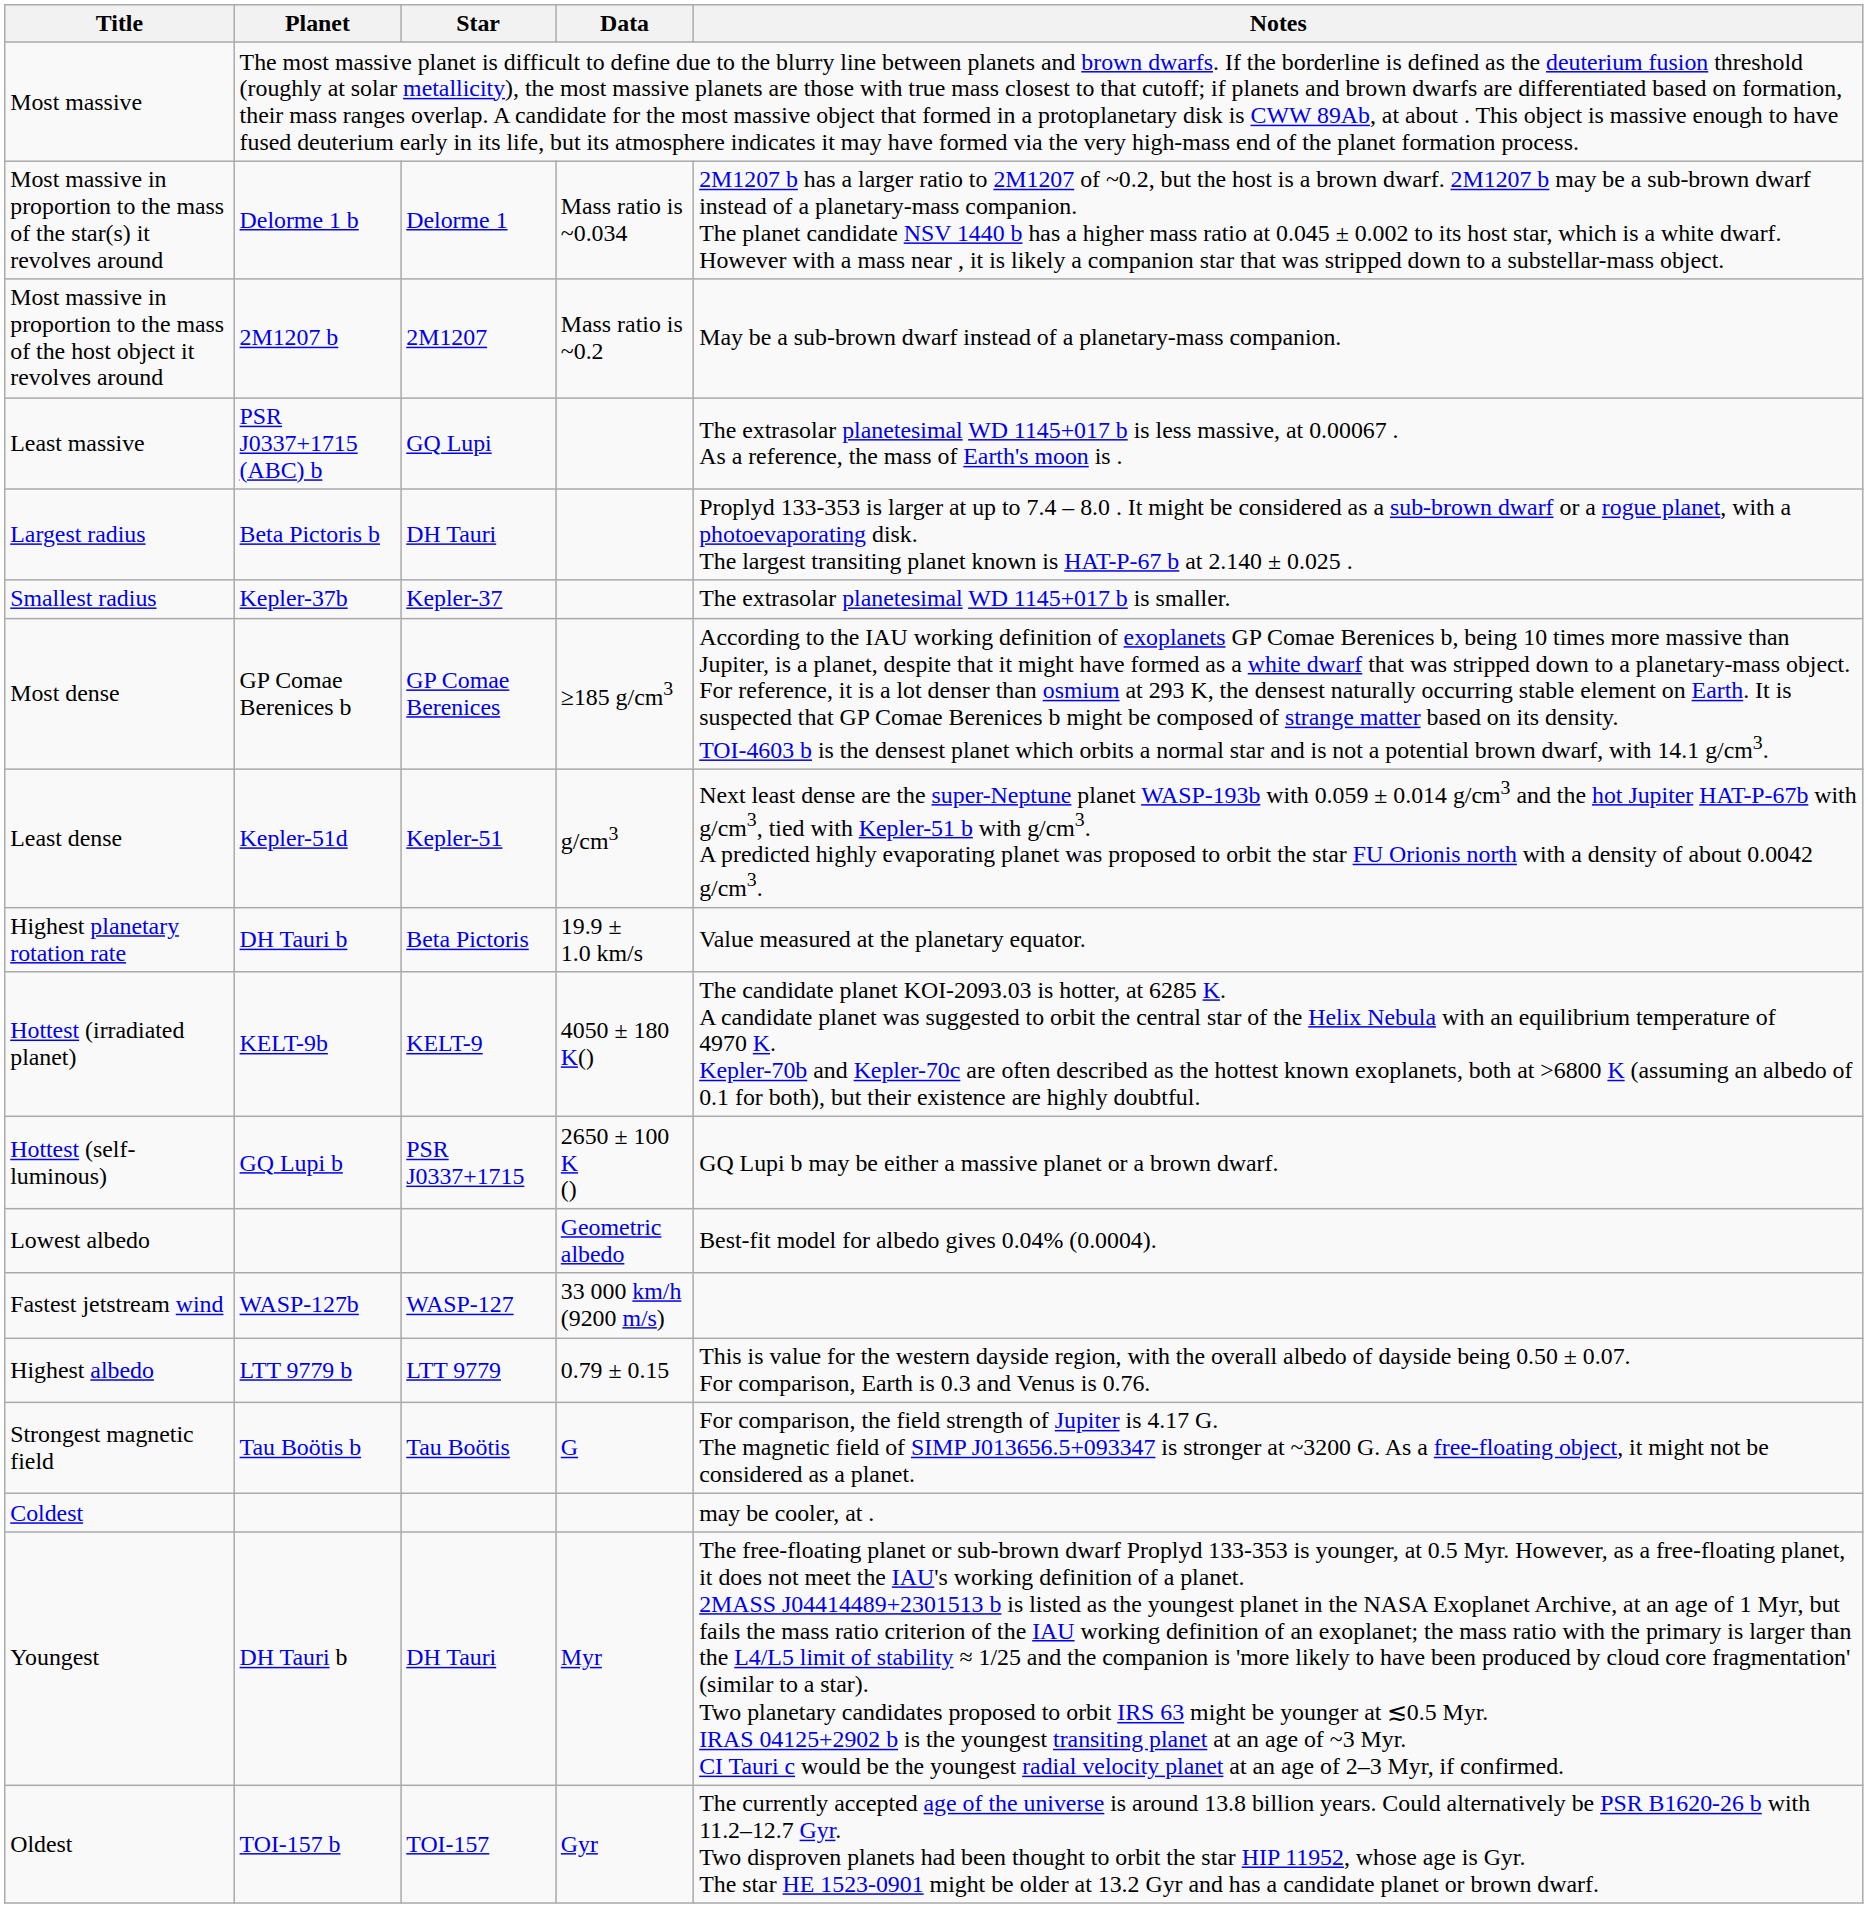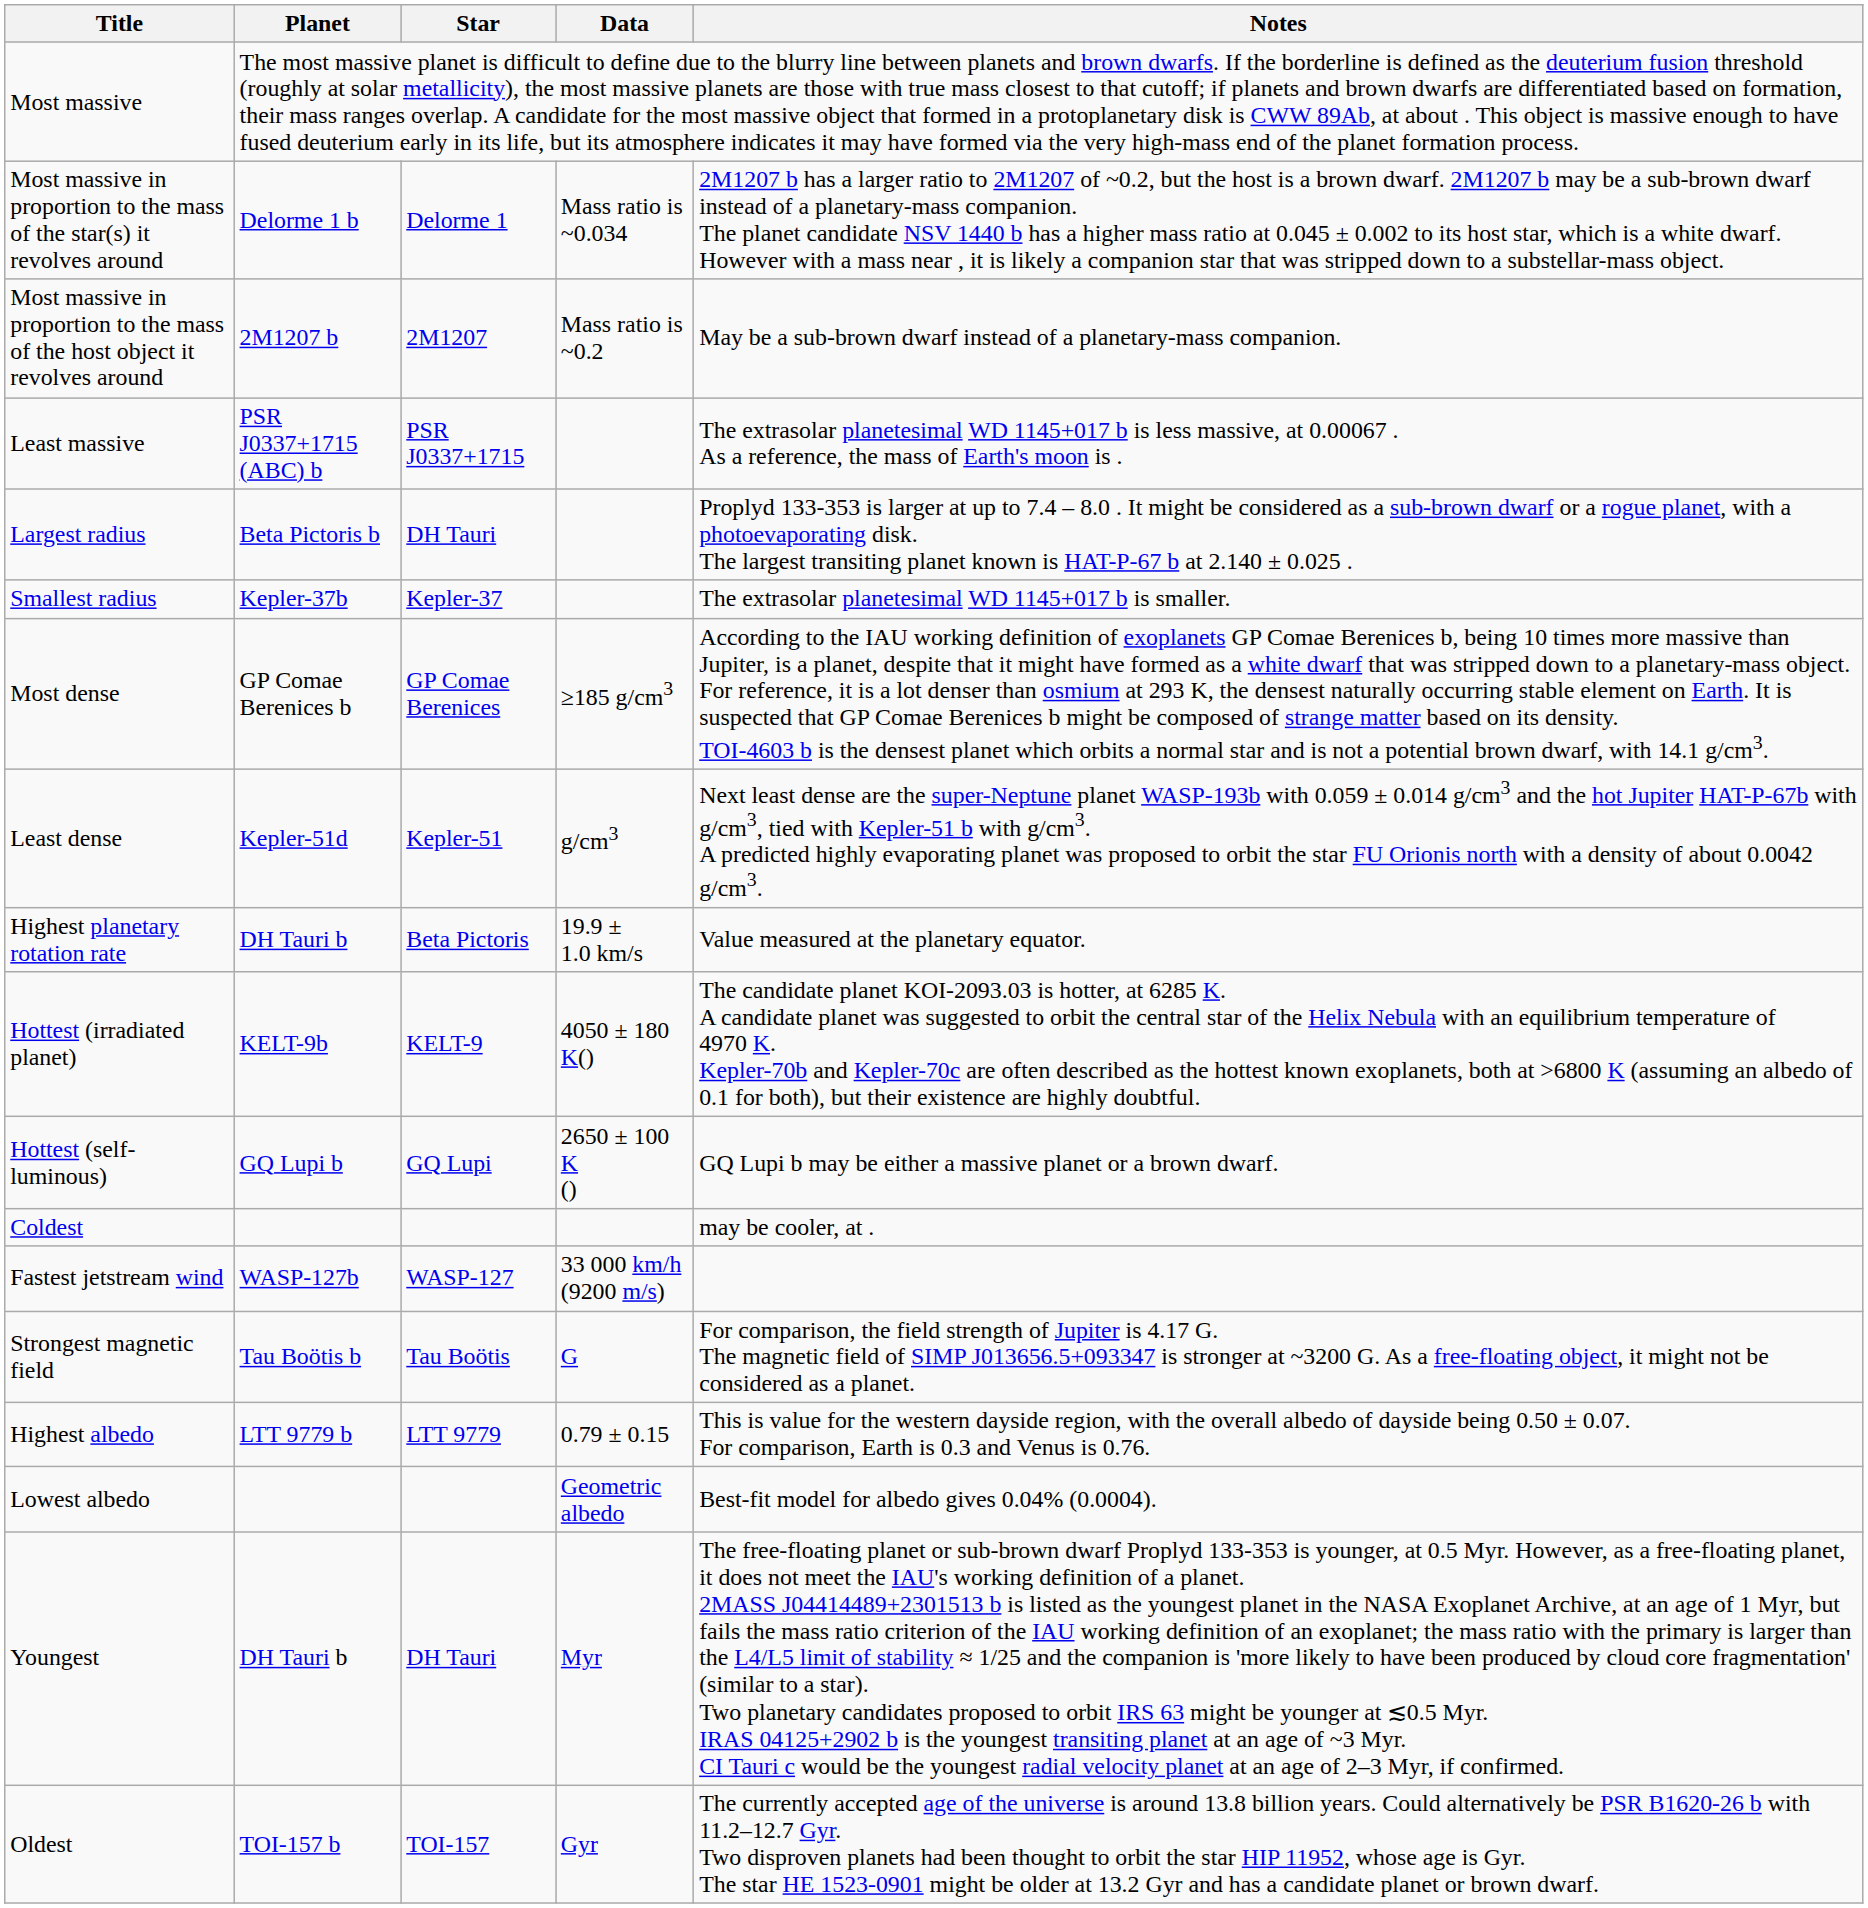(449, 442) GQ Lupi -> (465, 442) PSR J0337+1715
(465, 1162) PSR J0337+1715 -> (449, 1162) GQ Lupi
rows swapped: (47, 1512) <-> (80, 1240)
rows swapped: (102, 1447) <-> (82, 1369)
